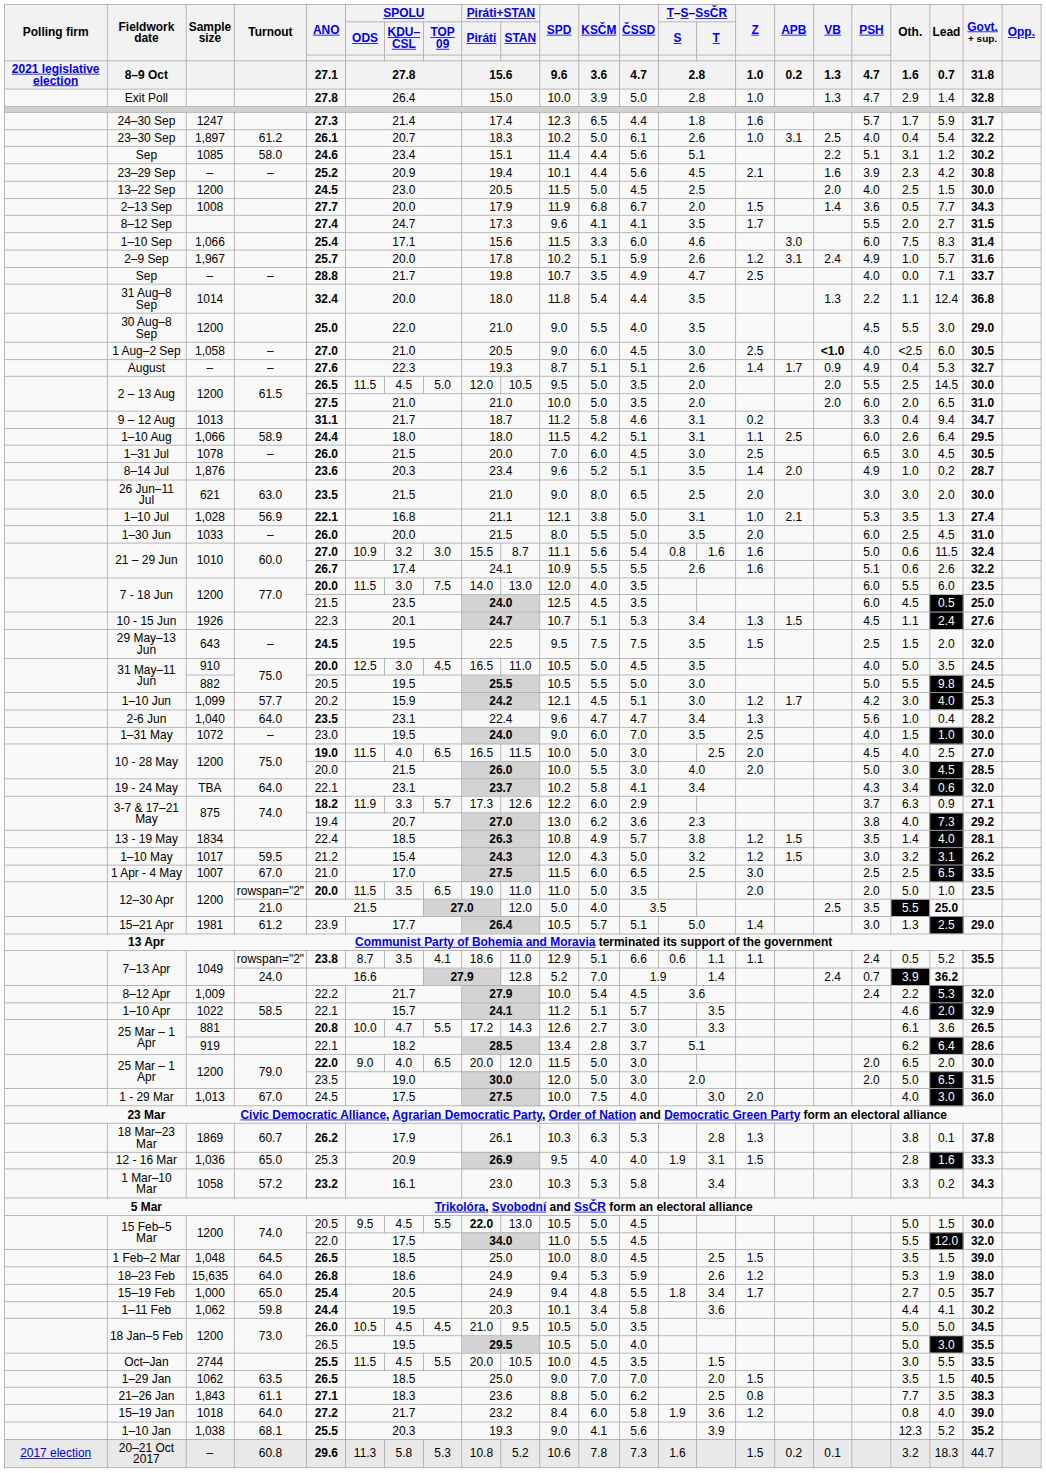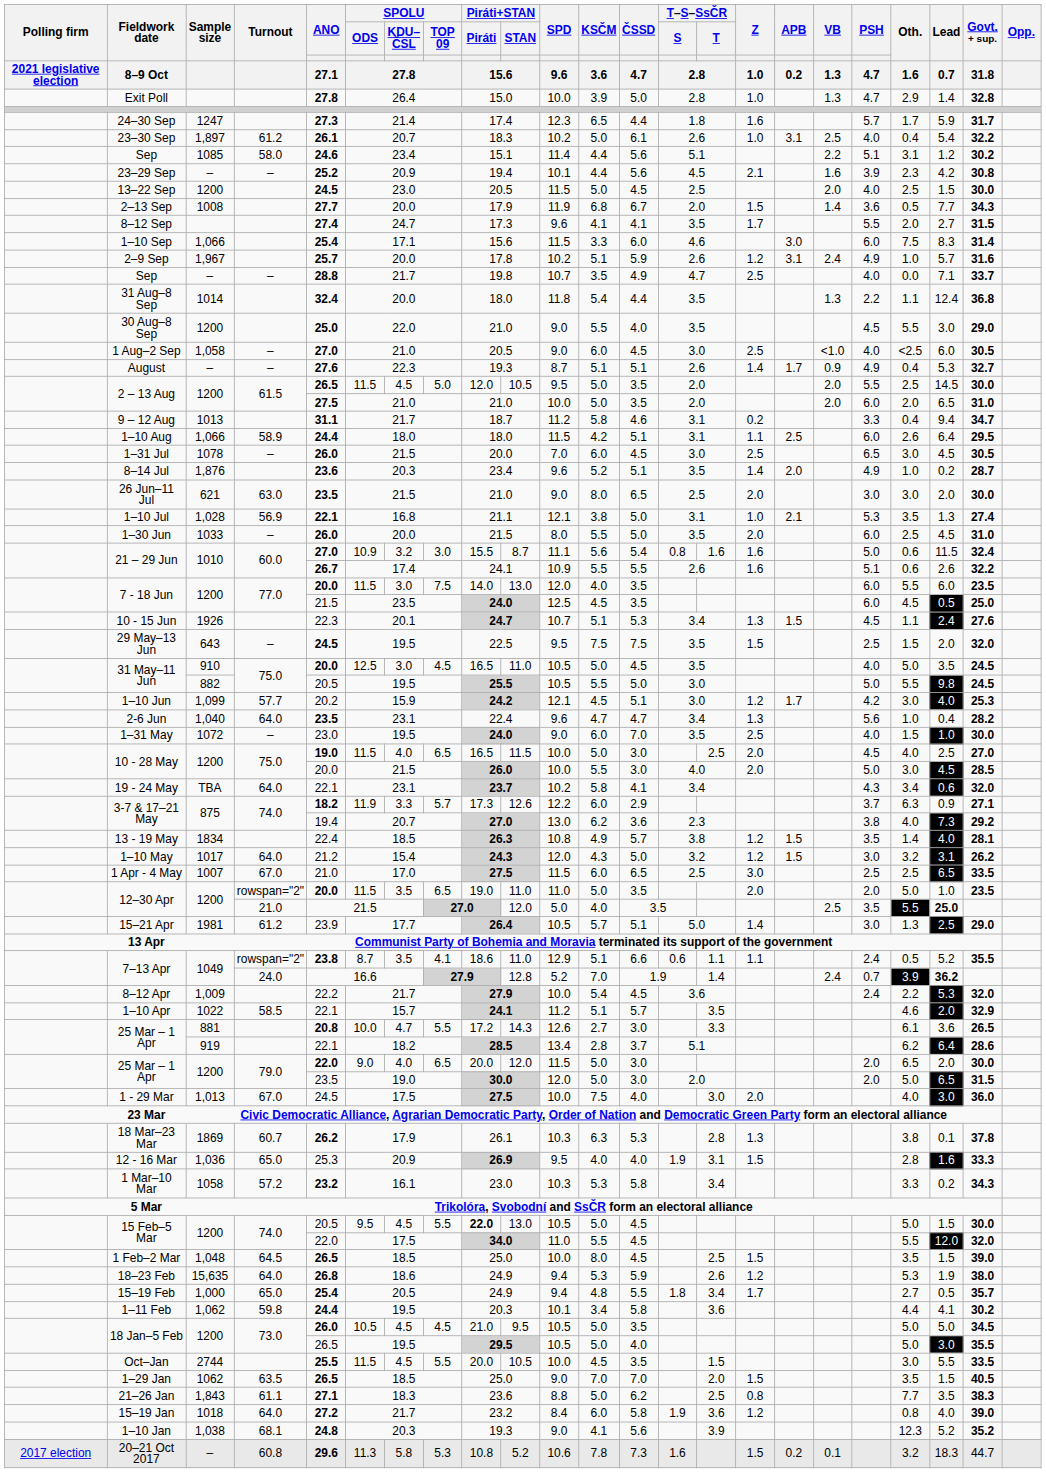(833, 351) bold -> (833, 351) normal
(270, 856) 59.5 -> (270, 856) 64.0
(326, 1431) 25.5 -> (326, 1431) 24.8
